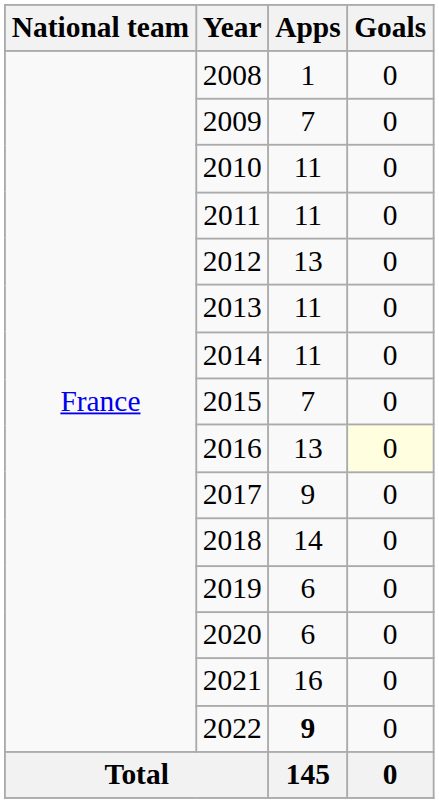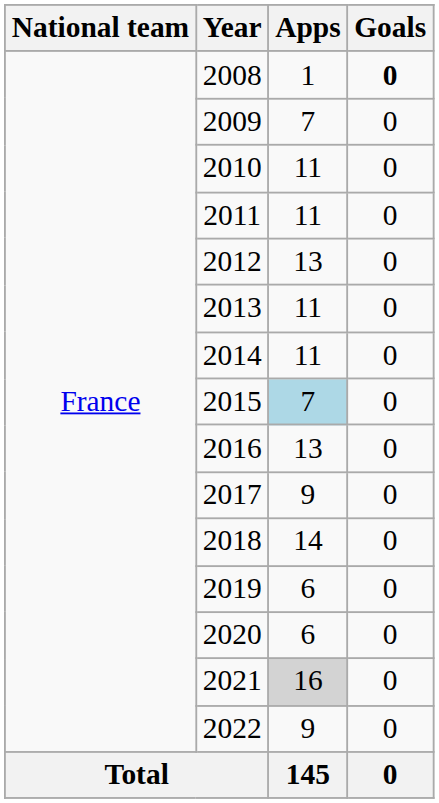(390, 74) normal -> (390, 74) bold
(308, 401) no background -> (308, 401) lightblue background
(390, 448) lightyellow background -> (390, 448) no background
(308, 681) no background -> (308, 681) lightgrey background
(308, 728) bold -> (308, 728) normal
